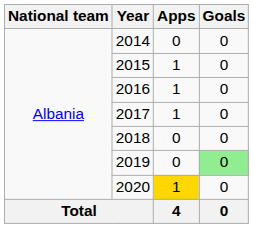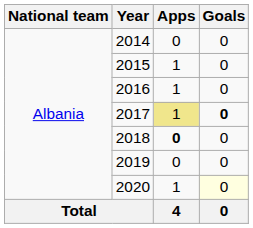(176, 114) no background -> (176, 114) khaki background
(224, 114) normal -> (224, 114) bold
(176, 138) normal -> (176, 138) bold
(224, 162) lightgreen background -> (224, 162) no background
(176, 187) gold background -> (176, 187) no background
(224, 187) no background -> (224, 187) lightyellow background
